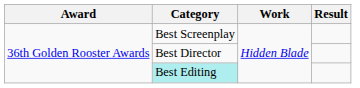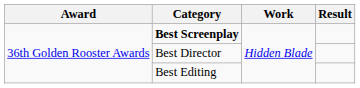(195, 33) normal -> (197, 33) bold
(186, 72) paleturquoise background -> (186, 72) no background
